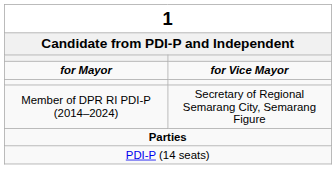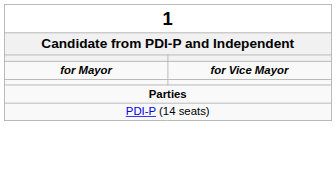- row: (86, 107)
